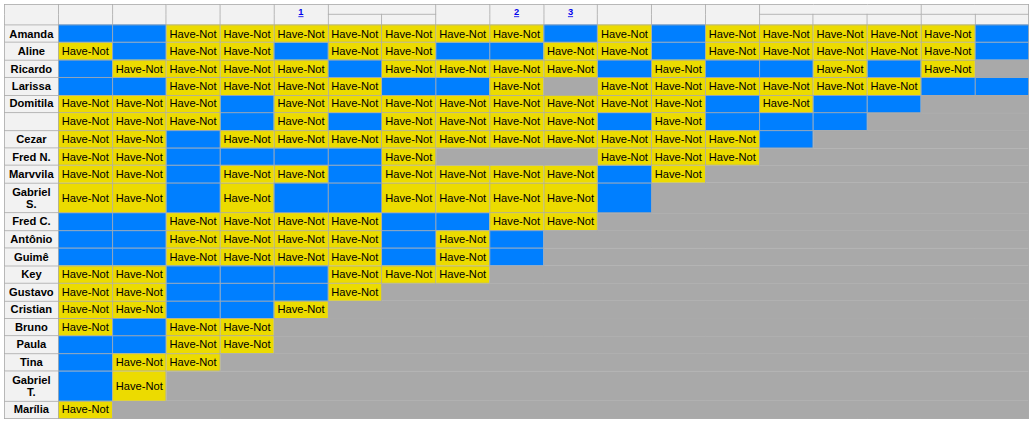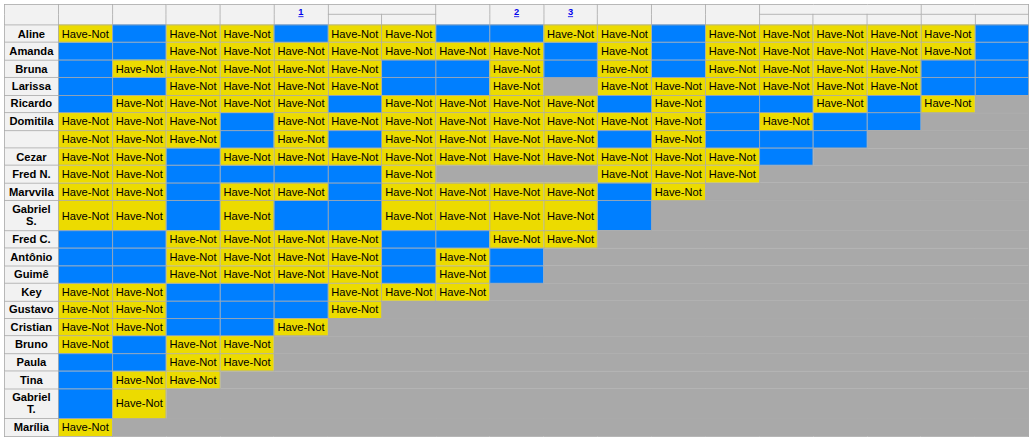rows swapped: (31, 33) <-> (31, 51)
+ row: (31, 68)
rows swapped: (31, 86) <-> (31, 68)
